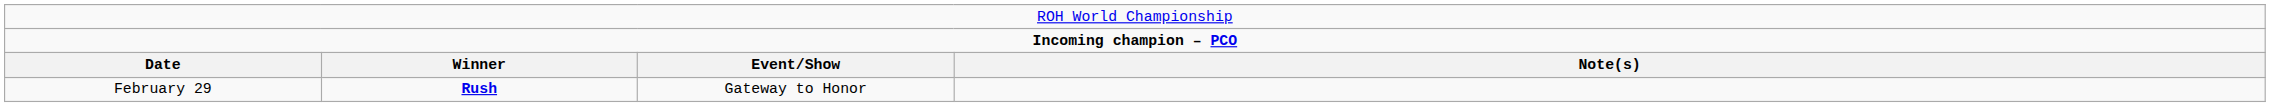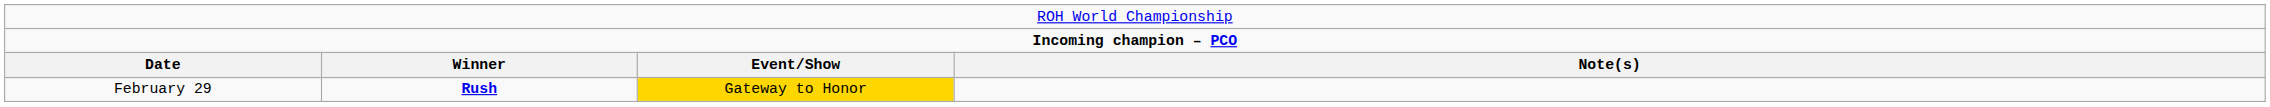(796, 89) no background -> (796, 89) gold background
